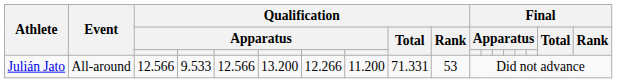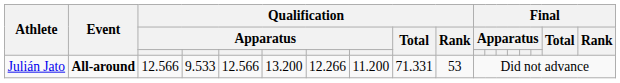(101, 67) normal -> (103, 67) bold
